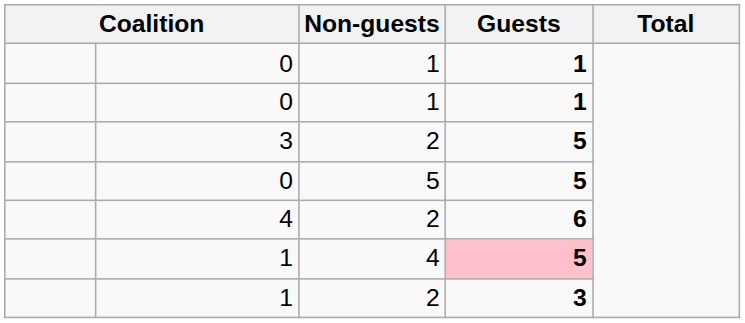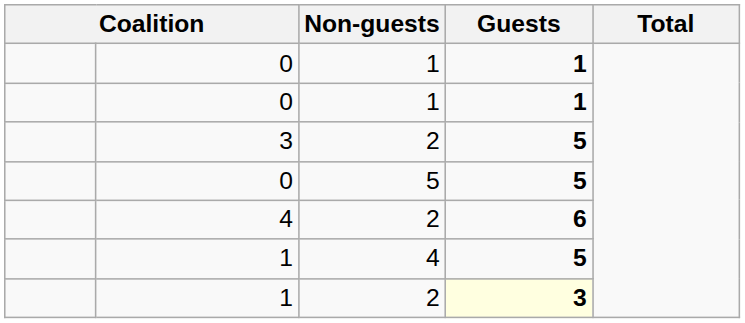(580, 258) pink background -> (580, 258) no background
(580, 297) no background -> (580, 297) lightyellow background
